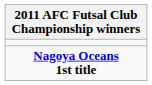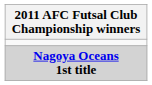(76, 63) no background -> (76, 63) lightgrey background
